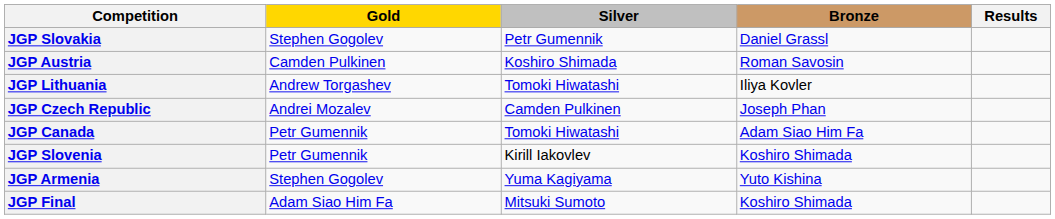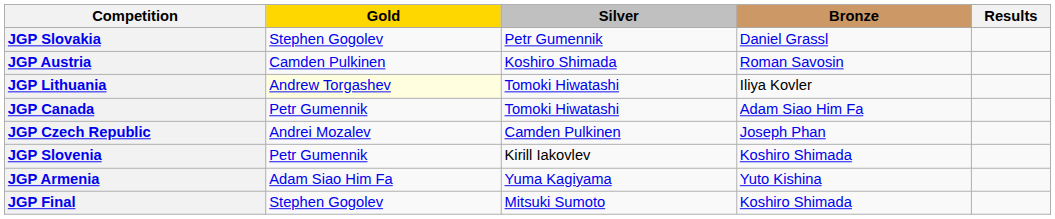(330, 86) no background -> (330, 86) lightyellow background
rows swapped: (51, 132) <-> (79, 109)
(326, 179) Stephen Gogolev -> (331, 179) Adam Siao Him Fa
(331, 202) Adam Siao Him Fa -> (326, 202) Stephen Gogolev
